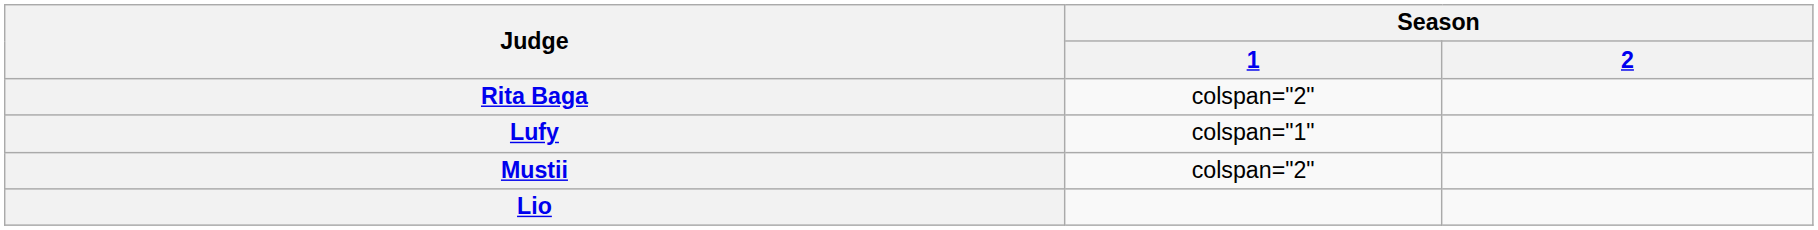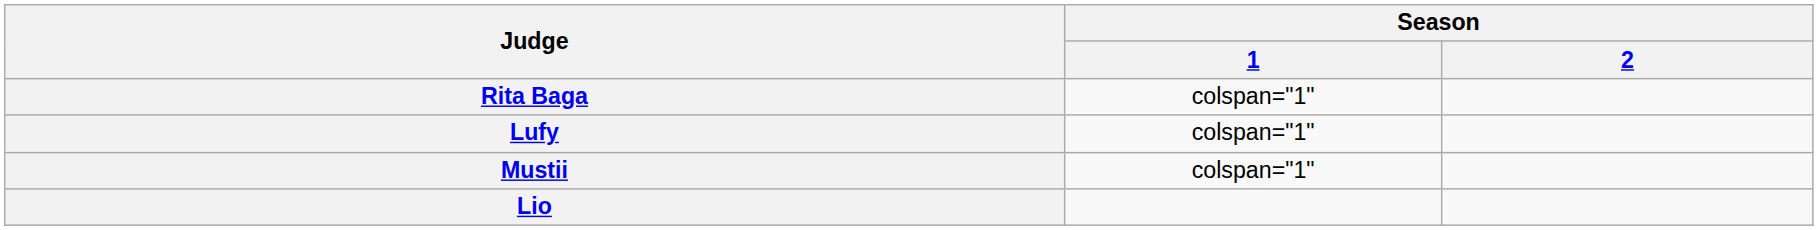(1253, 96) colspan="2" -> (1253, 96) colspan="1"
(1253, 170) colspan="2" -> (1253, 170) colspan="1"
